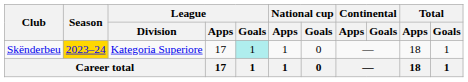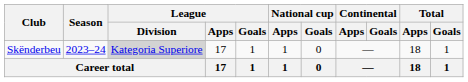(86, 49) gold background -> (86, 49) no background
(157, 49) no background -> (157, 49) lightgrey background
(252, 49) paleturquoise background -> (252, 49) no background
